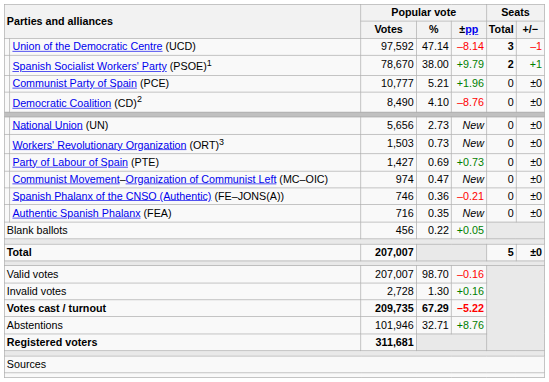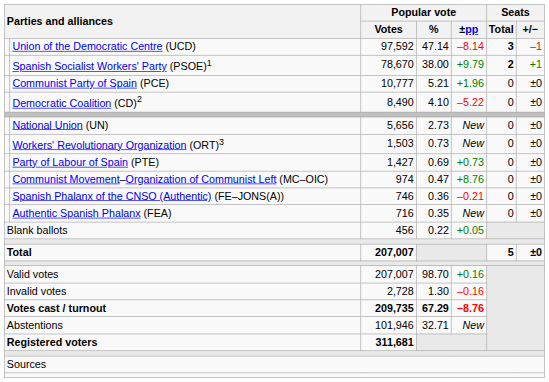(471, 102) –8.76 -> (471, 102) –5.22
(473, 179) New -> (470, 179) +8.76
(471, 274) –0.16 -> (470, 274) +0.16
(470, 291) +0.16 -> (471, 291) –0.16
(471, 308) –5.22 -> (471, 308) –8.76
(470, 325) +8.76 -> (473, 325) New
